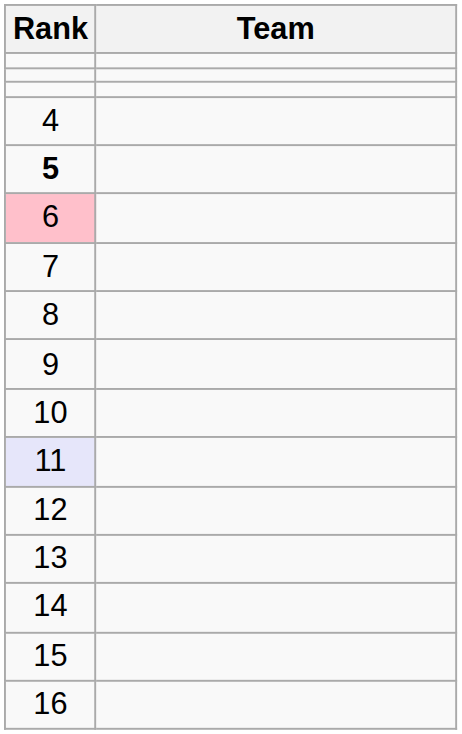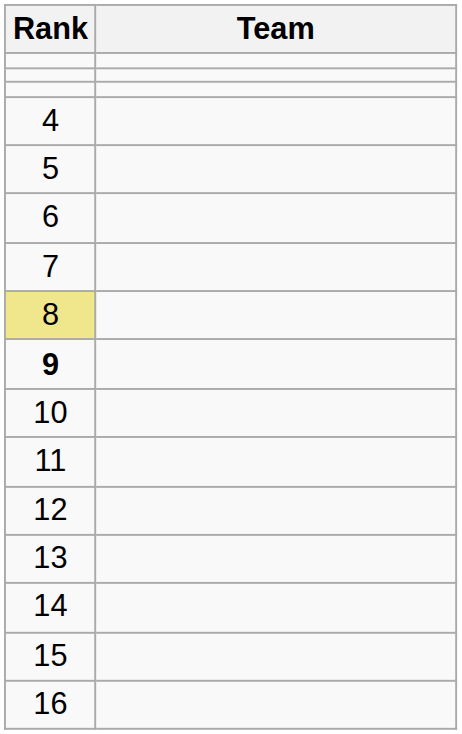(50, 168) bold -> (50, 168) normal
(50, 217) pink background -> (50, 217) no background
(50, 314) no background -> (50, 314) khaki background
(50, 363) normal -> (50, 363) bold
(50, 461) lavender background -> (50, 461) no background
